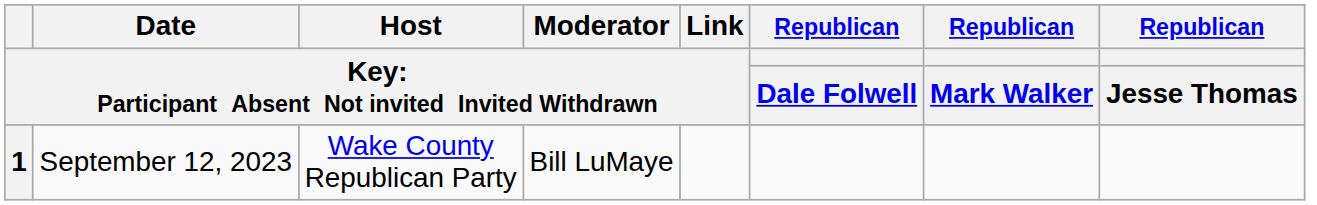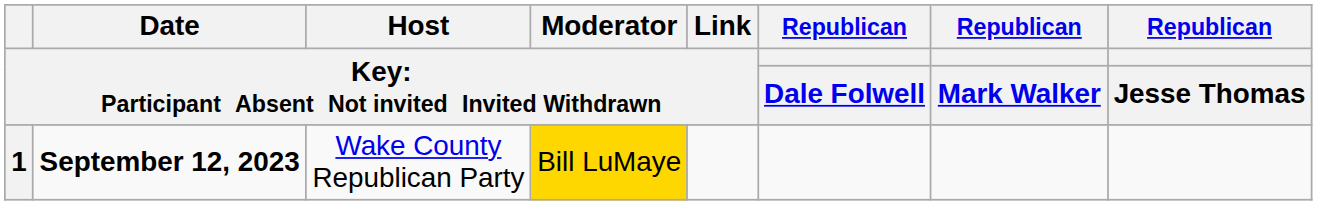(166, 161) normal -> (170, 161) bold
(602, 161) no background -> (609, 161) gold background
